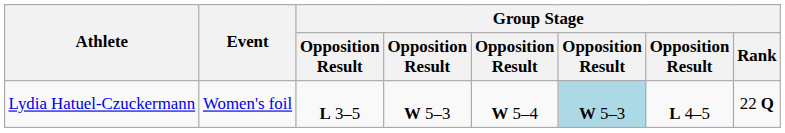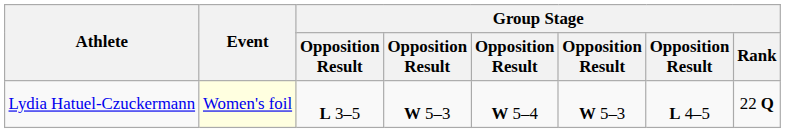(248, 104) no background -> (248, 104) lightyellow background
(602, 114) lightblue background -> (602, 114) no background
